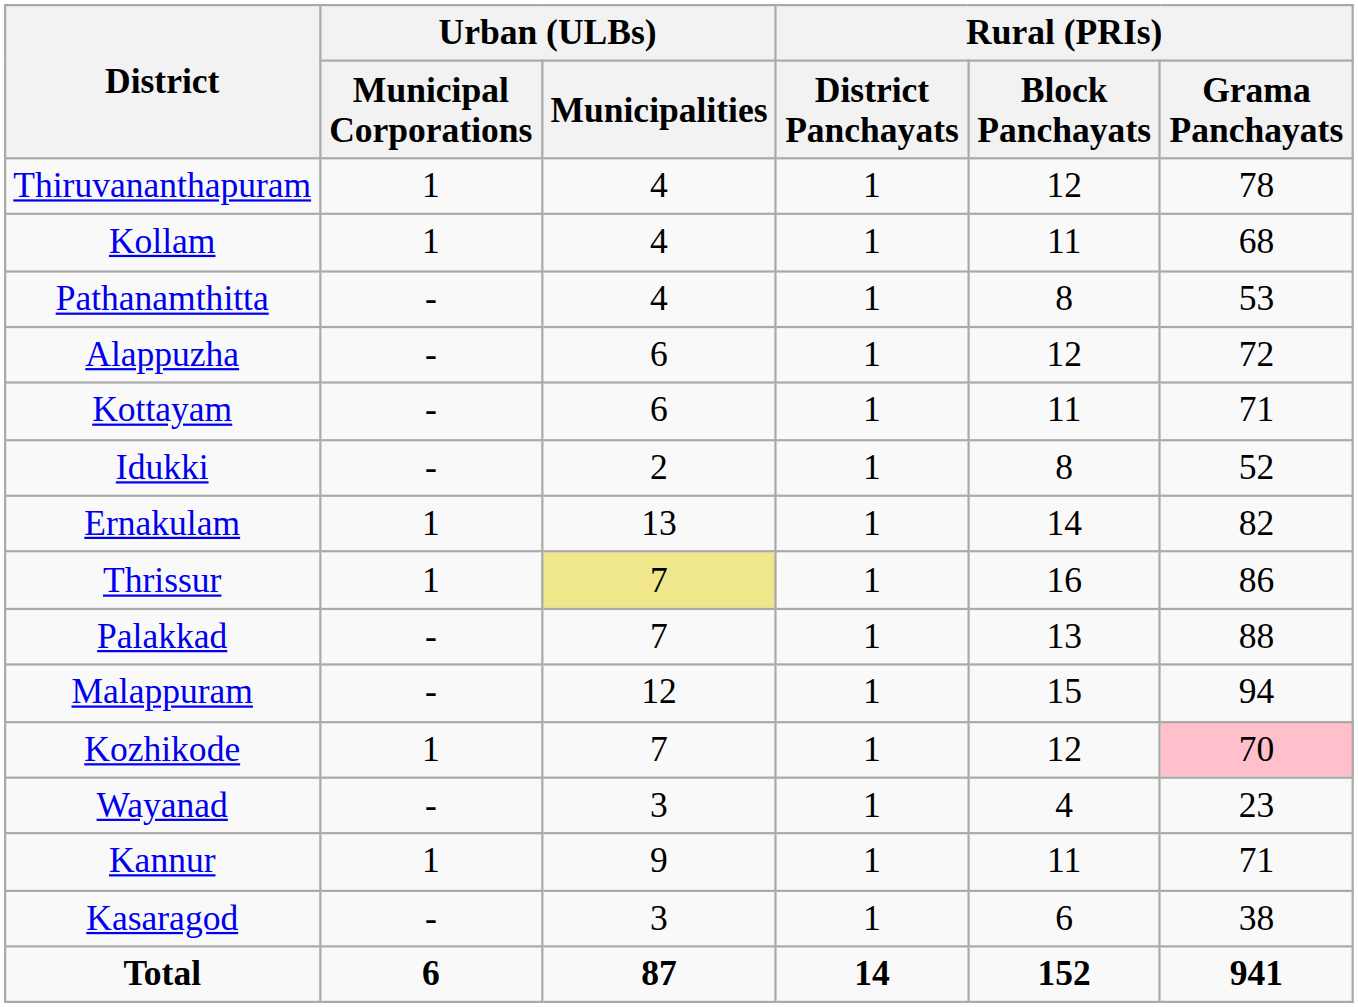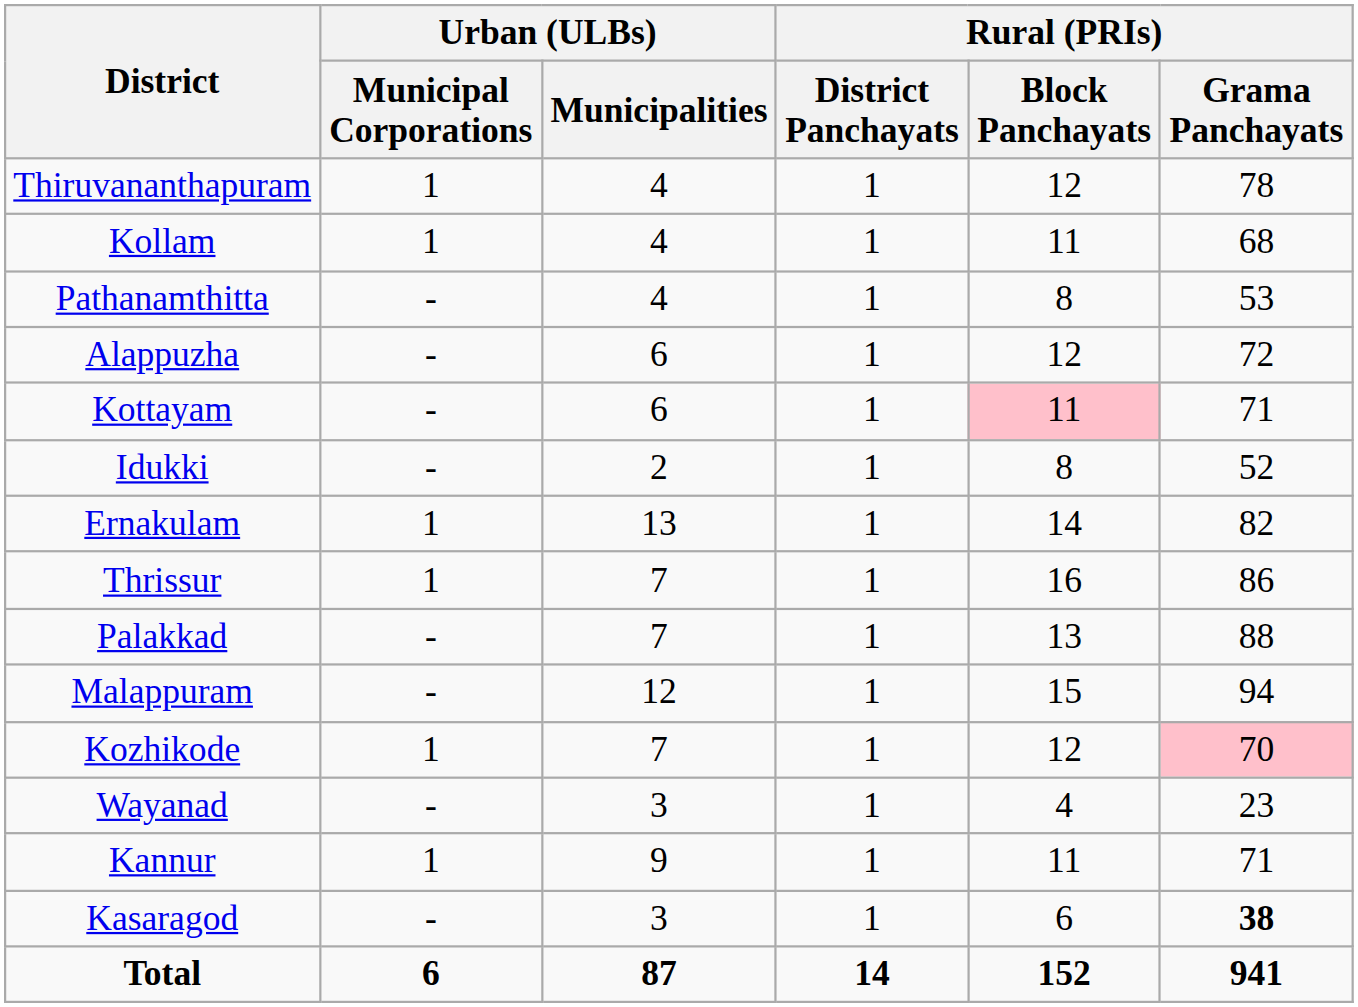(1064, 410) no background -> (1064, 410) pink background
(659, 579) khaki background -> (659, 579) no background
(1256, 917) normal -> (1256, 917) bold
